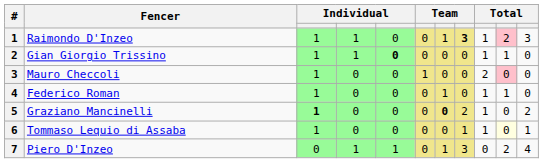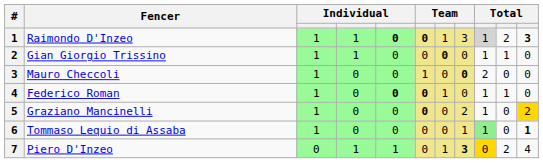(395, 37) normal -> (395, 37) bold
(425, 37) normal -> (425, 37) bold
(465, 37) bold -> (465, 37) normal
(485, 37) no background -> (485, 37) lightgrey background
(506, 37) pink background -> (506, 37) no background
(528, 37) normal -> (528, 37) bold
(395, 56) bold -> (395, 56) normal
(445, 56) normal -> (445, 56) bold
(465, 74) normal -> (465, 74) bold
(506, 74) pink background -> (506, 74) no background
(395, 93) normal -> (395, 93) bold
(425, 93) normal -> (425, 93) bold
(316, 111) bold -> (316, 111) normal
(425, 111) normal -> (425, 111) bold
(445, 111) bold -> (445, 111) normal
(528, 111) no background -> (528, 111) gold background
(485, 130) no background -> (485, 130) lightgreen background
(506, 130) lightyellow background -> (506, 130) no background
(528, 130) normal -> (528, 130) bold
(465, 148) normal -> (465, 148) bold
(485, 148) no background -> (485, 148) gold background
